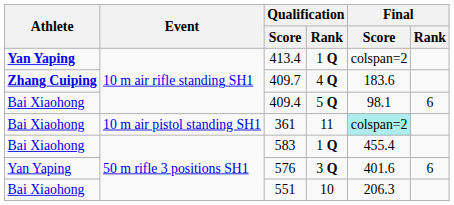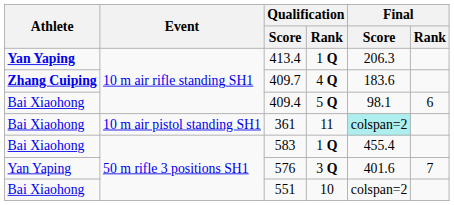(379, 59) colspan=2 -> (379, 59) 206.3
(430, 168) 6 -> (430, 168) 7
(379, 189) 206.3 -> (379, 189) colspan=2
